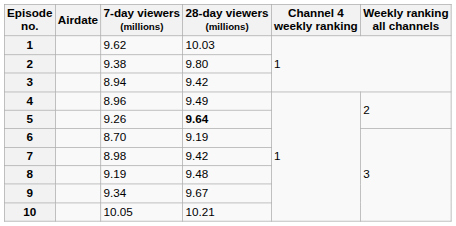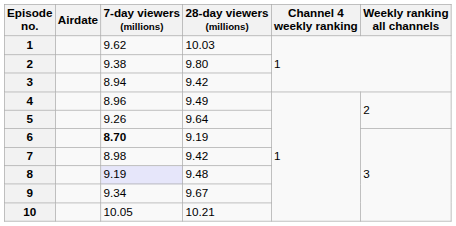(197, 119) bold -> (197, 119) normal
(115, 138) normal -> (115, 138) bold
(115, 175) no background -> (115, 175) lavender background
